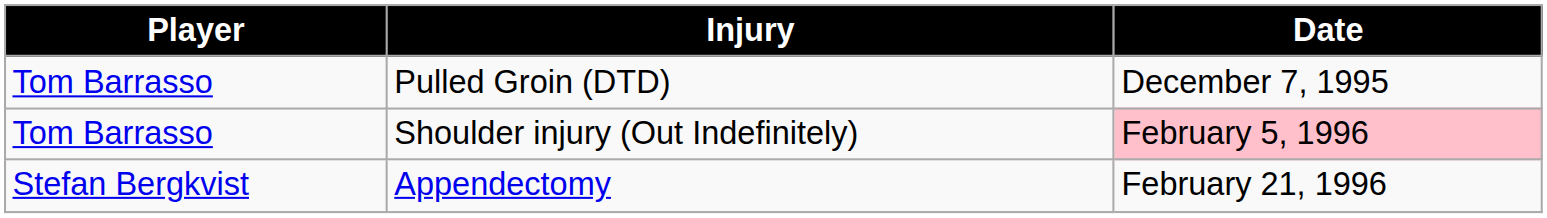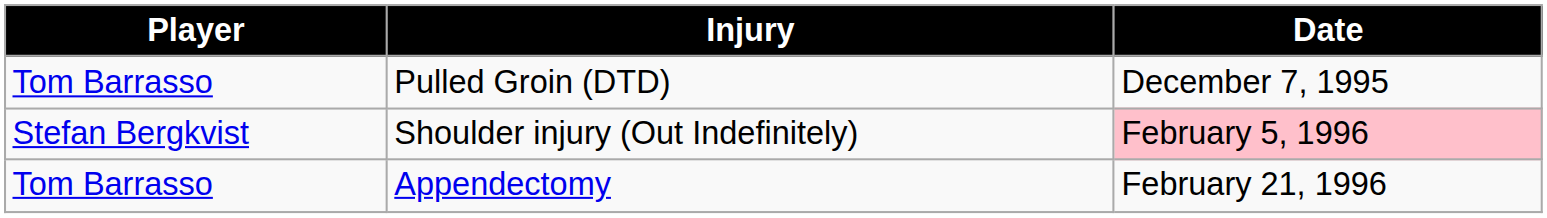(113, 133) Tom Barrasso -> (131, 133) Stefan Bergkvist
(131, 184) Stefan Bergkvist -> (113, 184) Tom Barrasso
